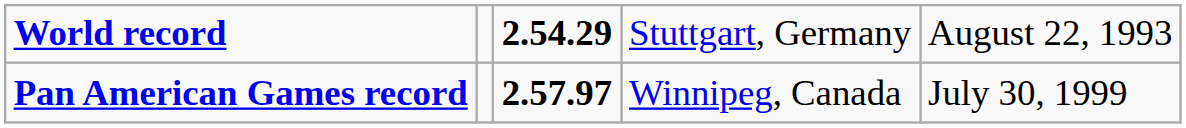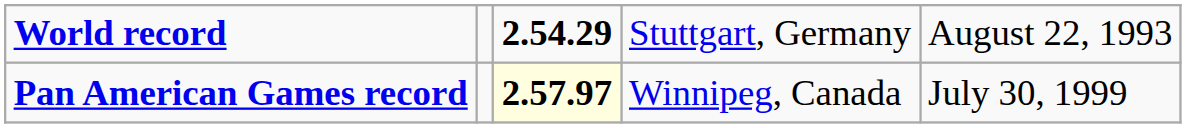(557, 92) no background -> (557, 92) lightyellow background
